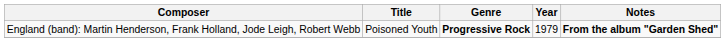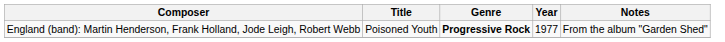(546, 29) 1979 -> (546, 29) 1977
(641, 29) bold -> (635, 29) normal
